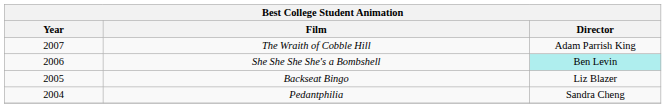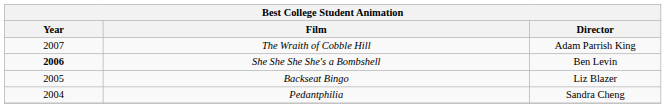(54, 62) normal -> (54, 62) bold
(595, 62) paleturquoise background -> (595, 62) no background
